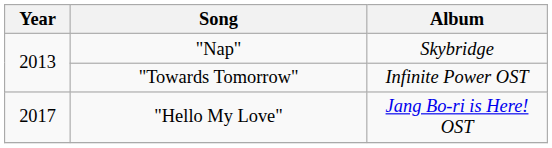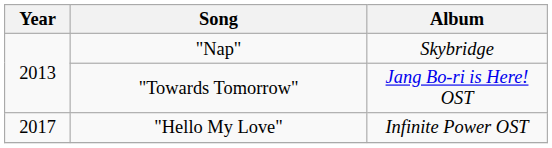(457, 77) Infinite Power OST -> (457, 87) Jang Bo-ri is Here! OST
(457, 116) Jang Bo-ri is Here! OST -> (457, 127) Infinite Power OST
